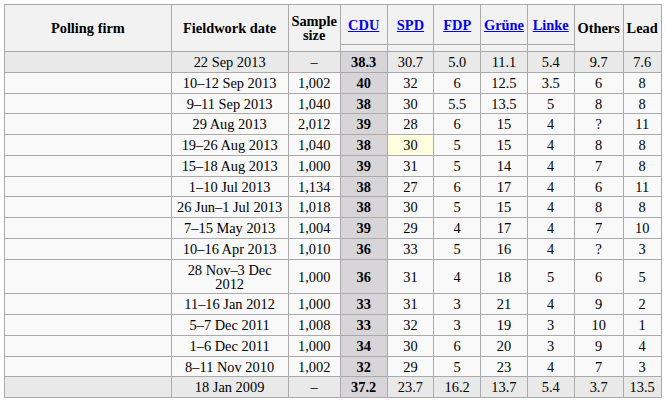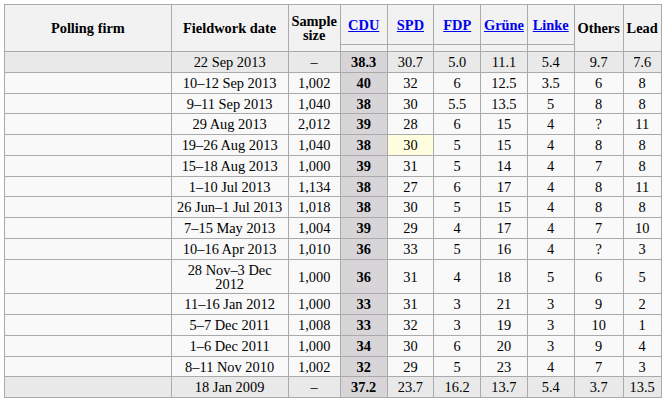(599, 187) 6 -> (599, 187) 8
(551, 304) 4 -> (551, 304) 3
